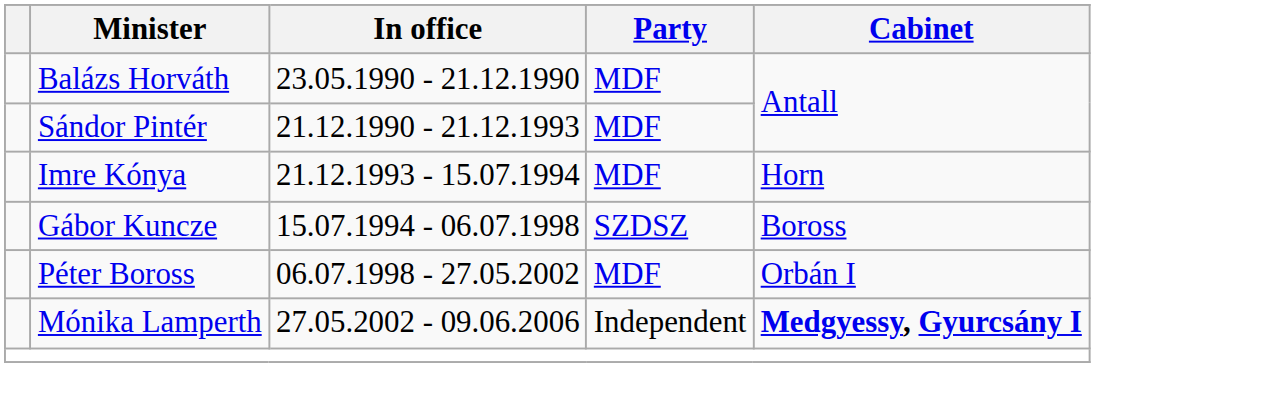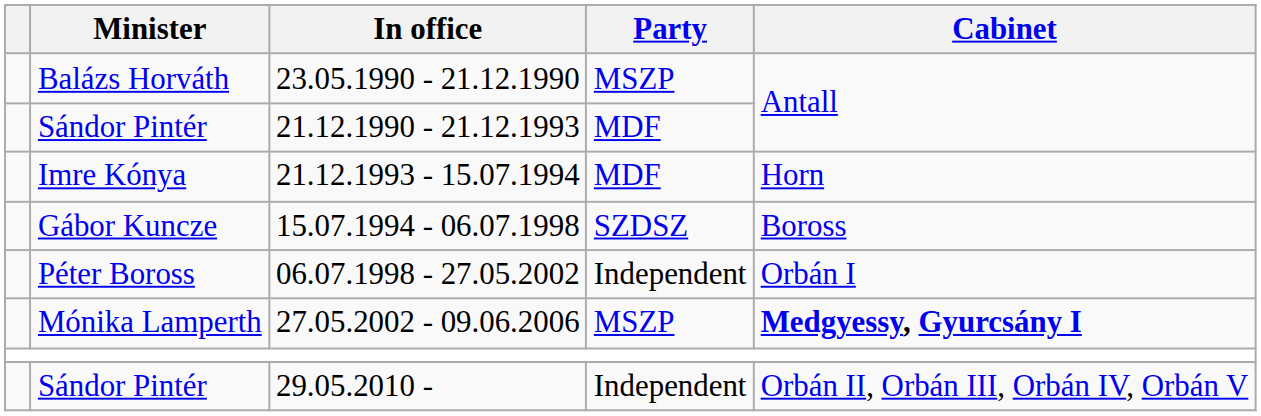(627, 77) MDF -> (634, 77) MSZP
(627, 273) MDF -> (670, 273) Independent
(670, 322) Independent -> (634, 322) MSZP
+ row: (354, 386)
